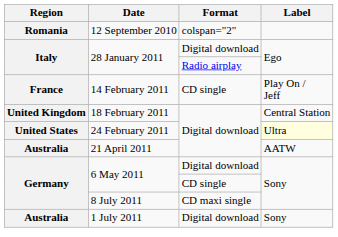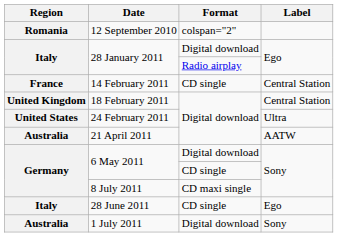(285, 89) Play On / Jeff -> (297, 83) Central Station
(275, 130) lightyellow background -> (275, 118) no background
+ row: (120, 205)
